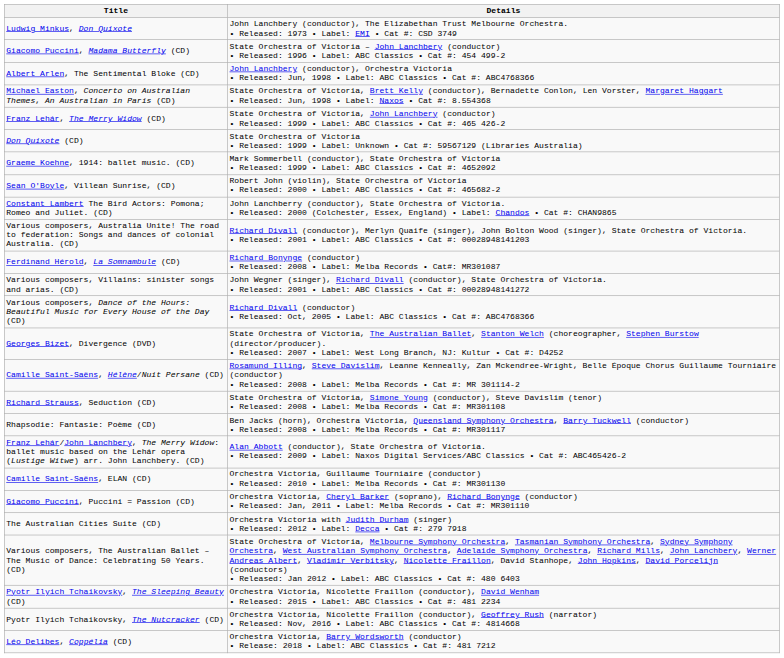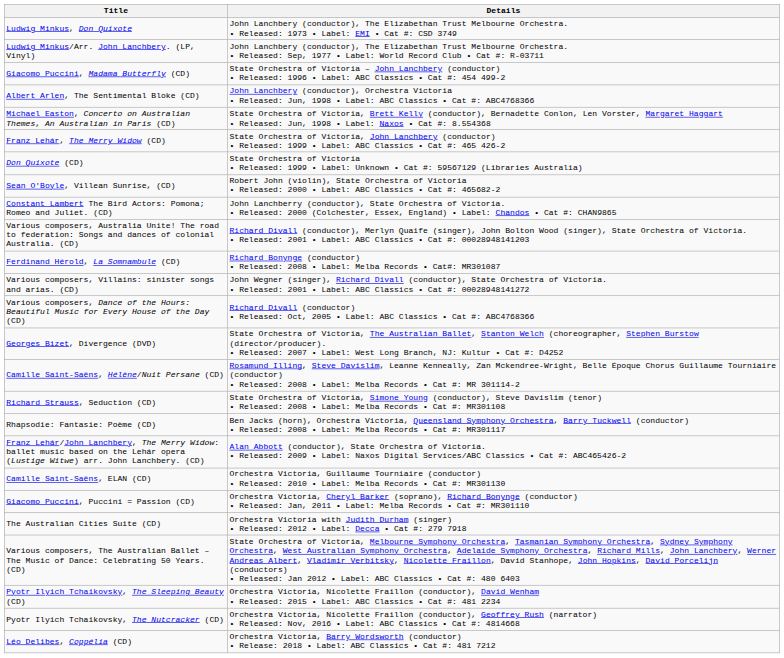+ row: (101, 51)
- row: (101, 163)
